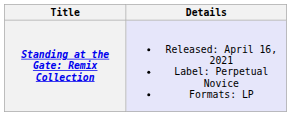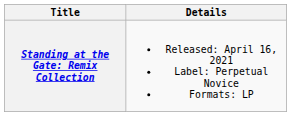(206, 72) lavender background -> (206, 72) no background
